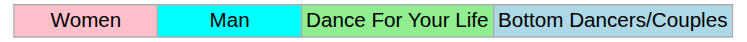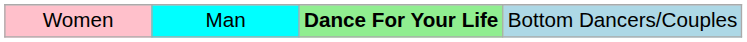(397, 20) normal -> (401, 20) bold
